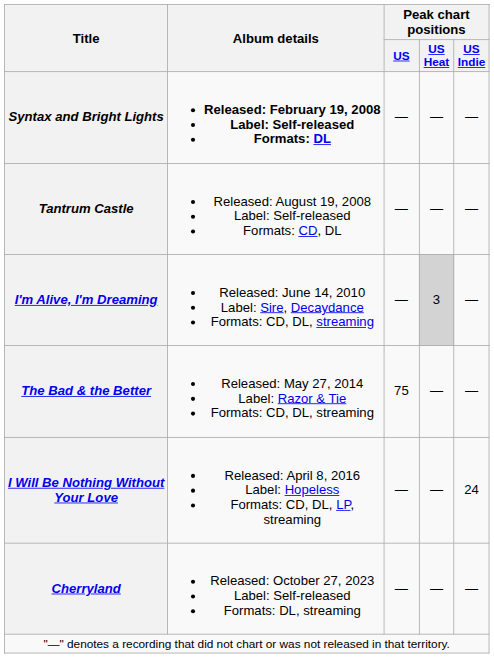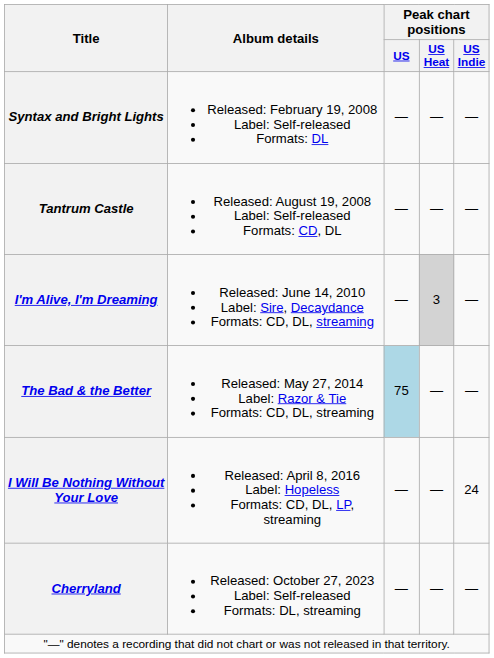(276, 125) bold -> (276, 125) normal
(401, 391) no background -> (401, 391) lightblue background
